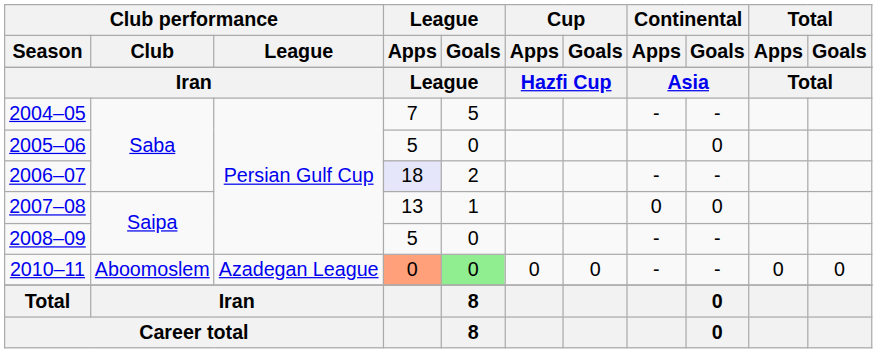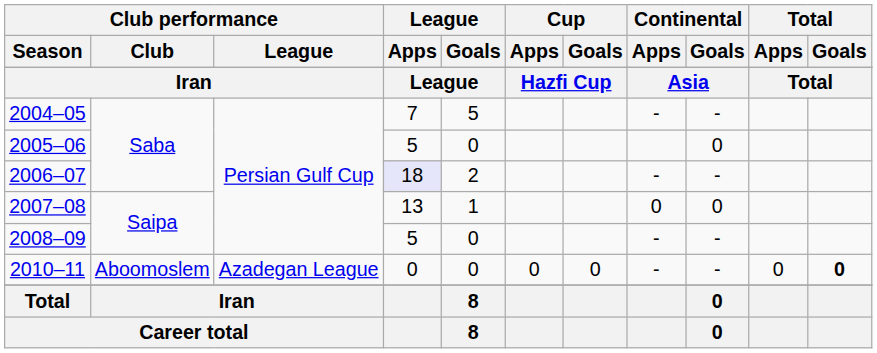(412, 269) lightsalmon background -> (412, 269) no background
(473, 269) lightgreen background -> (473, 269) no background
(839, 269) normal -> (839, 269) bold
